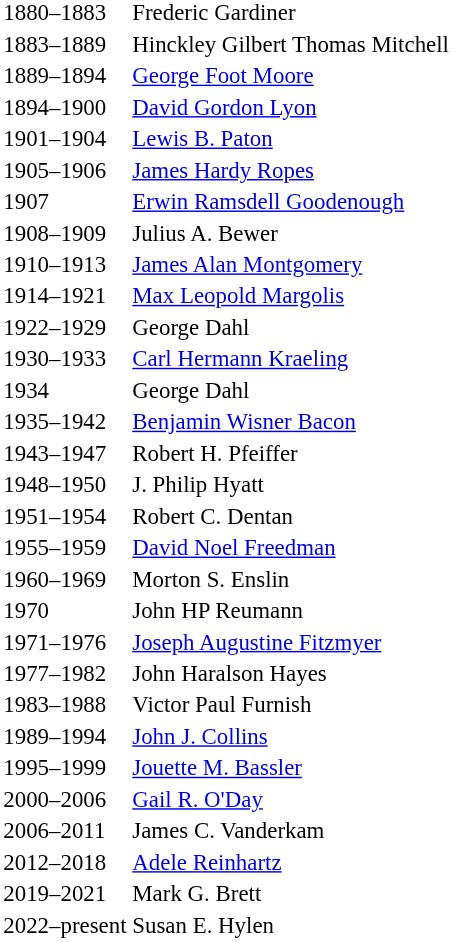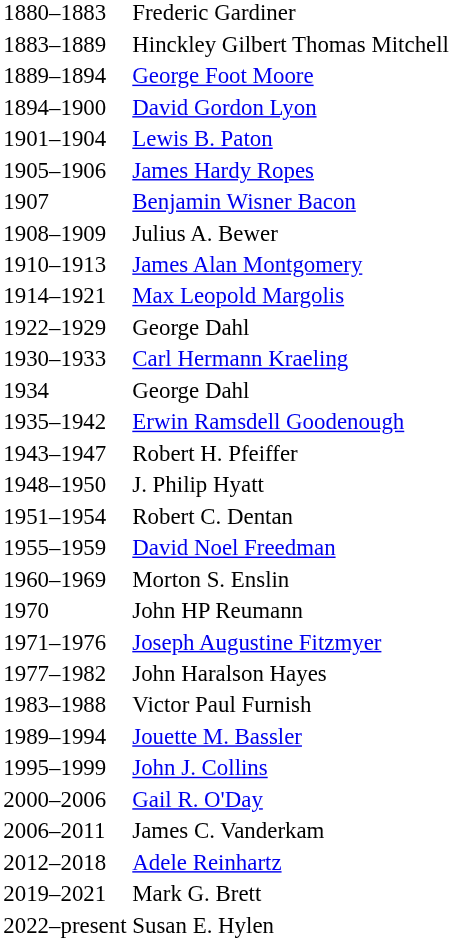(268, 201) Erwin Ramsdell Goodenough -> (244, 201) Benjamin Wisner Bacon
(244, 421) Benjamin Wisner Bacon -> (268, 421) Erwin Ramsdell Goodenough
(200, 736) John J. Collins -> (217, 736) Jouette M. Bassler
(217, 767) Jouette M. Bassler -> (200, 767) John J. Collins
